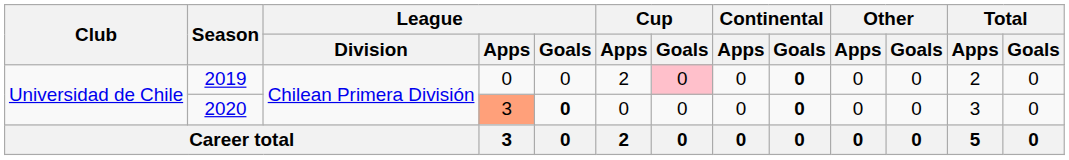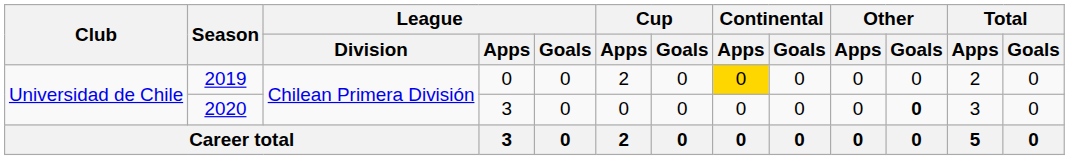(682, 79) pink background -> (682, 79) no background
(741, 79) no background -> (741, 79) gold background
(799, 79) bold -> (799, 79) normal
(507, 109) lightsalmon background -> (507, 109) no background
(565, 109) bold -> (565, 109) normal
(799, 109) bold -> (799, 109) normal
(917, 109) normal -> (917, 109) bold
